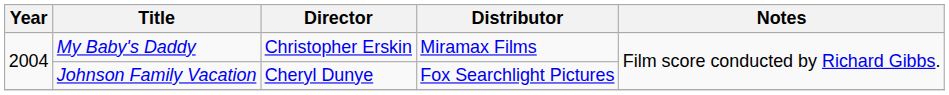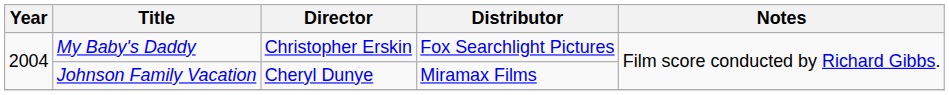(479, 47) Miramax Films -> (517, 47) Fox Searchlight Pictures
(517, 75) Fox Searchlight Pictures -> (479, 75) Miramax Films
